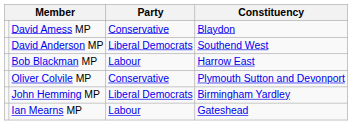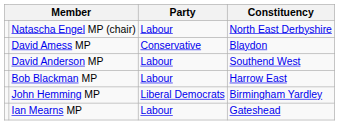+ row: (74, 29)
(150, 45) Liberal Democrats -> (157, 62) Labour
- row: (51, 78)
